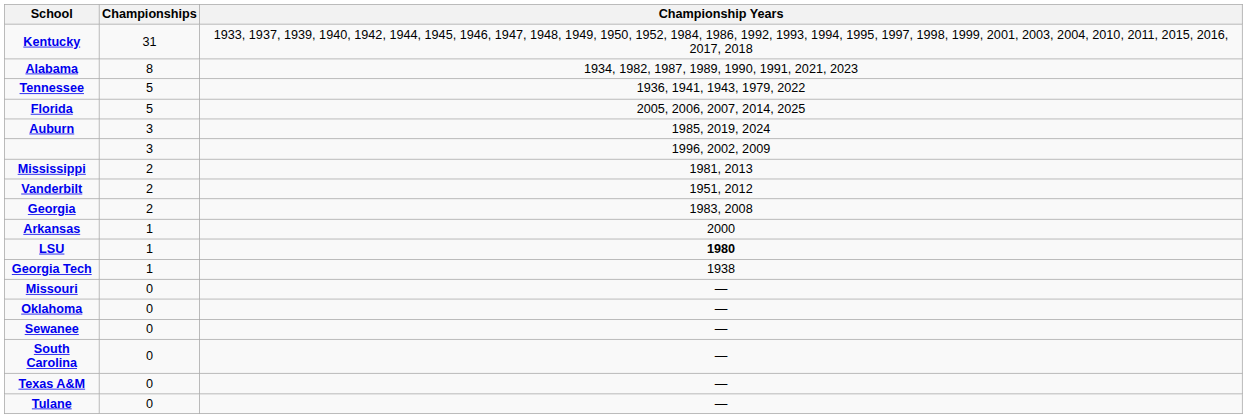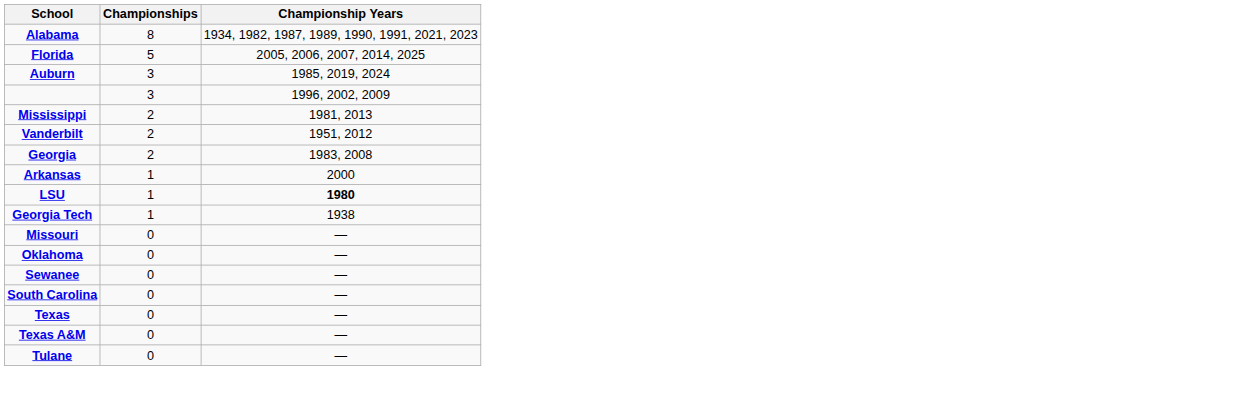- row: (52, 41)
- row: (52, 88)
+ row: (52, 315)
